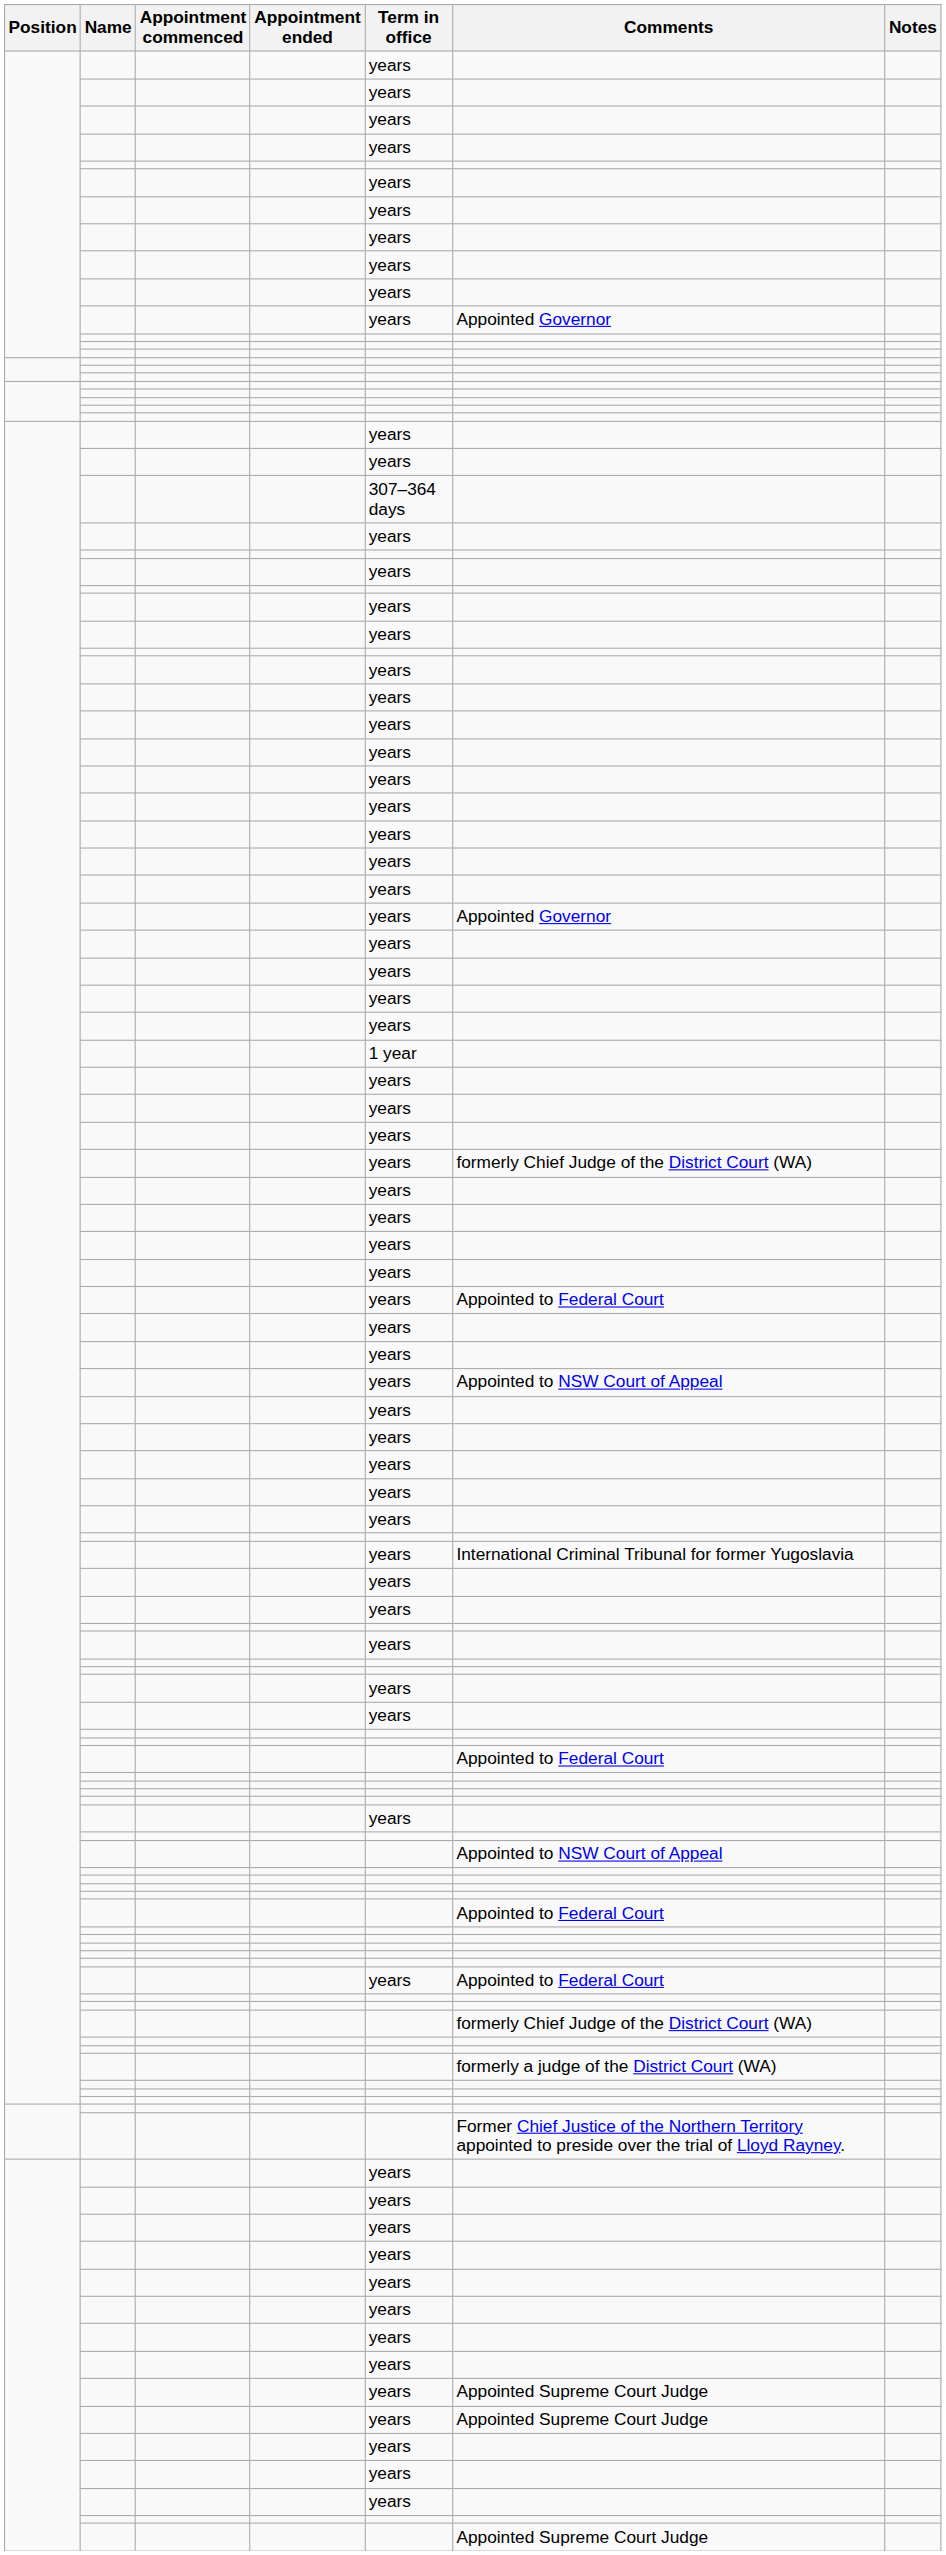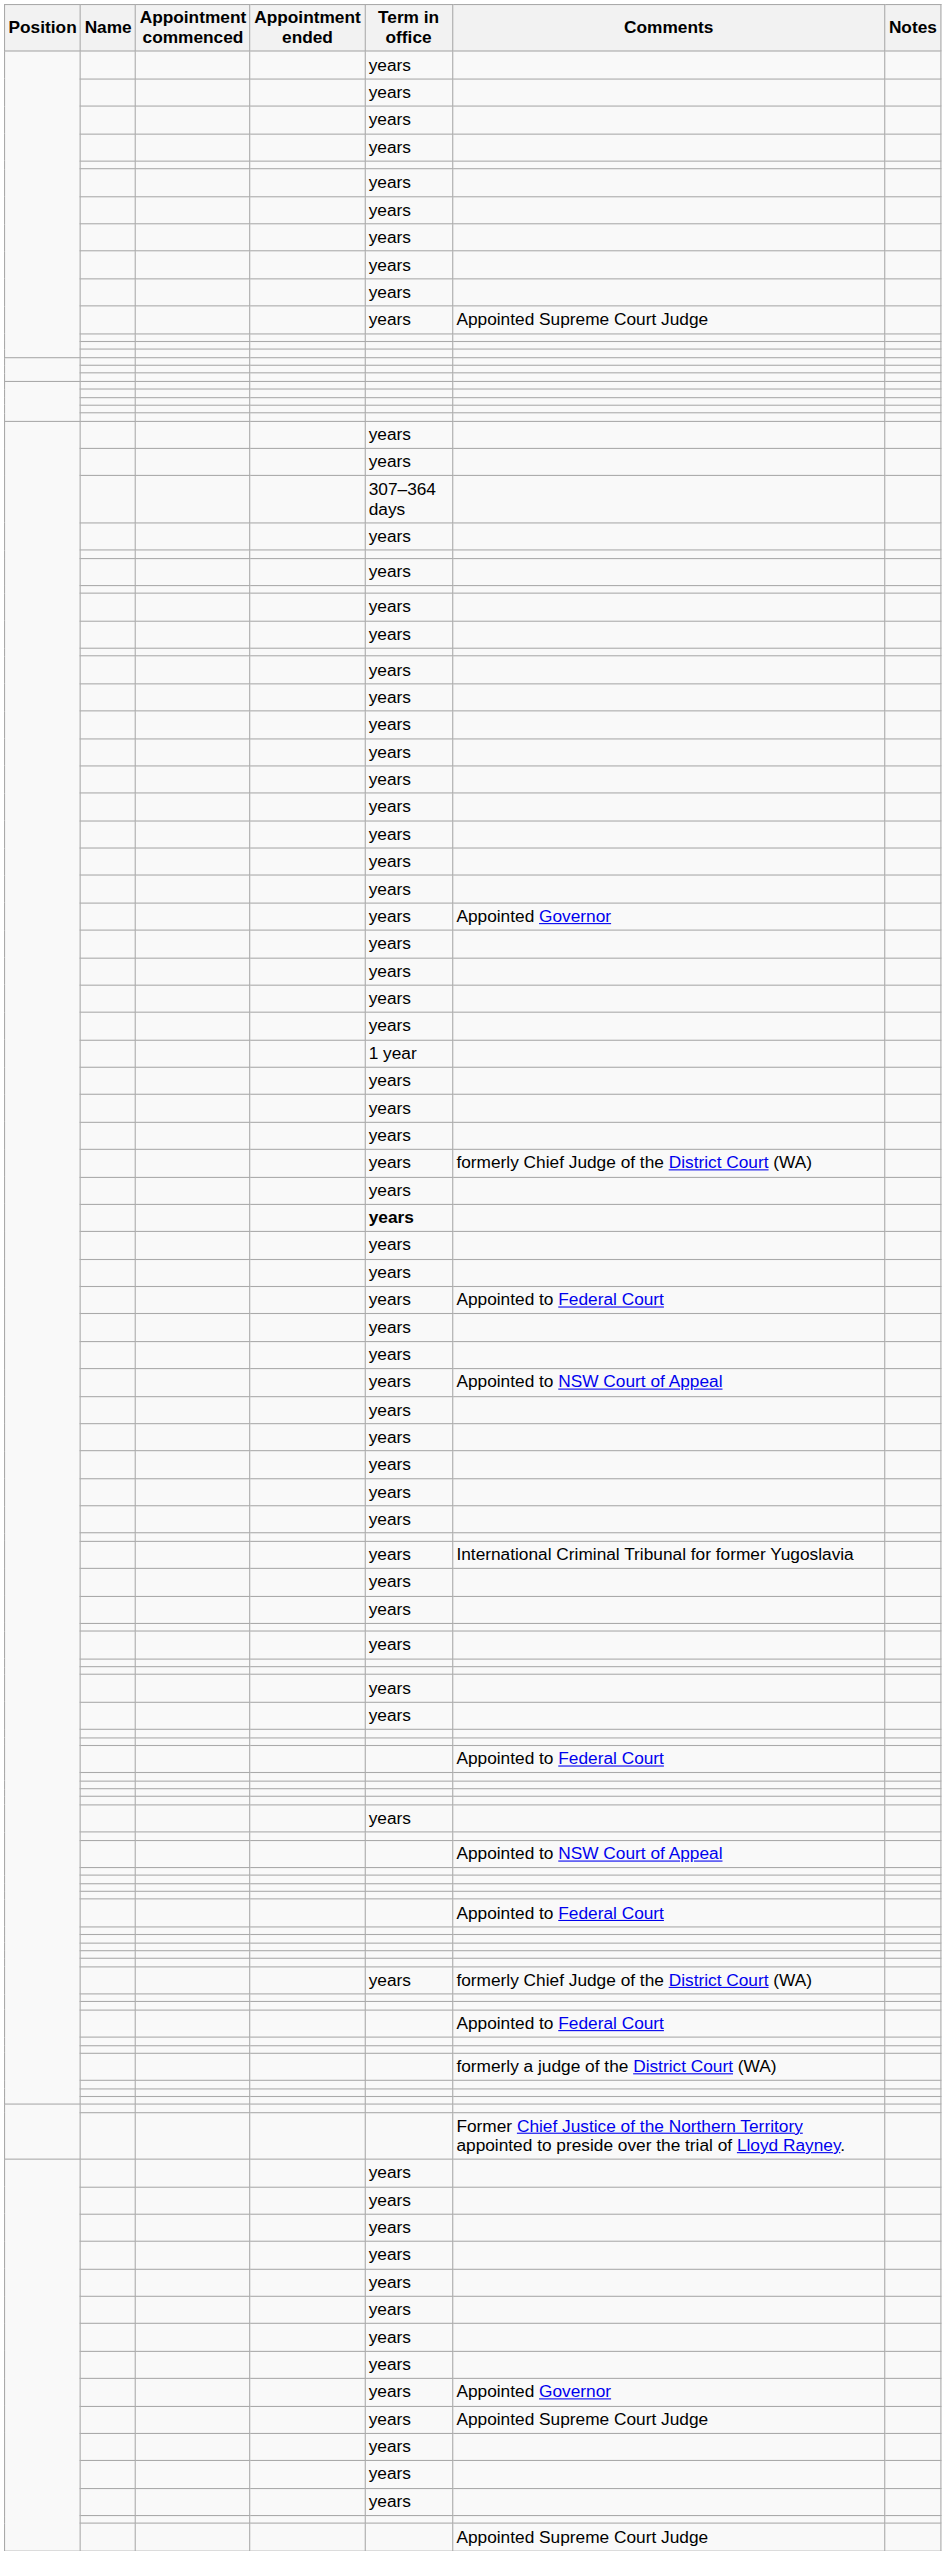(534, 319) Appointed Governor -> (582, 319) Appointed Supreme Court Judge
(390, 1217) normal -> (391, 1217) bold
(560, 1980) Appointed to Federal Court -> (634, 1980) formerly Chief Judge of the District Court (WA)
(634, 2023) formerly Chief Judge of the District Court (WA) -> (560, 2023) Appointed to Federal Court
(582, 2392) Appointed Supreme Court Judge -> (534, 2392) Appointed Governor
